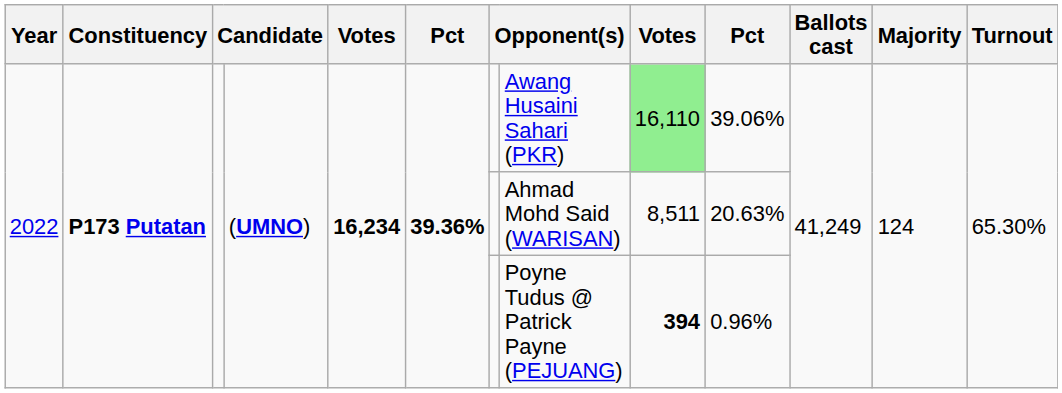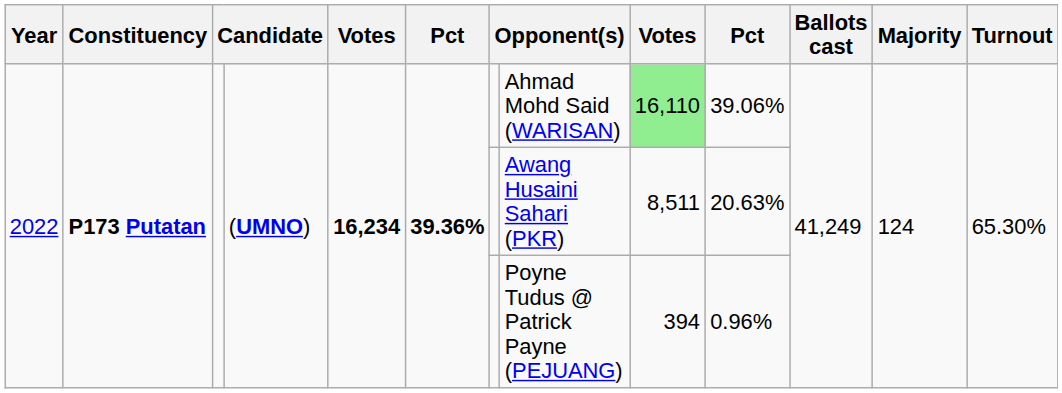(541, 118) Awang Husaini Sahari (PKR) -> (563, 106) Ahmad Mohd Said (WARISAN)
(563, 214) Ahmad Mohd Said (WARISAN) -> (541, 202) Awang Husaini Sahari (PKR)
(682, 322) bold -> (682, 322) normal
